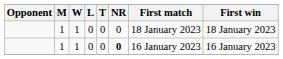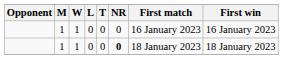(166, 29) 18 January 2023 -> (166, 29) 16 January 2023
(241, 29) 18 January 2023 -> (241, 29) 16 January 2023
(166, 46) 16 January 2023 -> (166, 46) 18 January 2023
(241, 46) 16 January 2023 -> (241, 46) 18 January 2023
